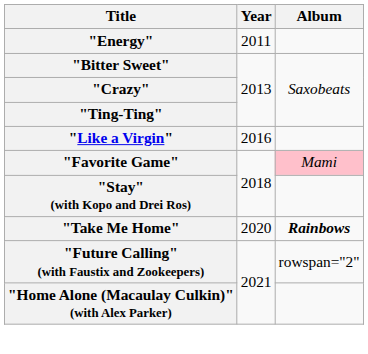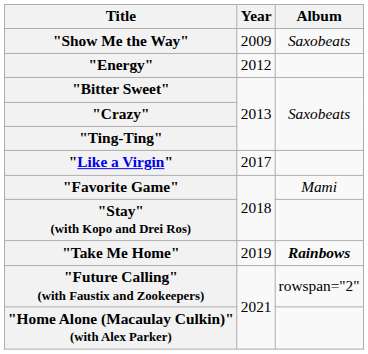+ row: (121, 41)
(256, 41) 2011 -> (256, 65) 2012
(256, 138) 2016 -> (256, 162) 2017
(319, 162) pink background -> (319, 187) no background
(256, 228) 2020 -> (256, 253) 2019
